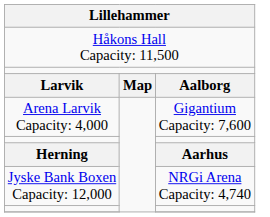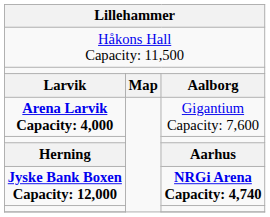(62, 116) normal -> (65, 116) bold
(62, 185) normal -> (65, 185) bold
(205, 185) normal -> (213, 185) bold
